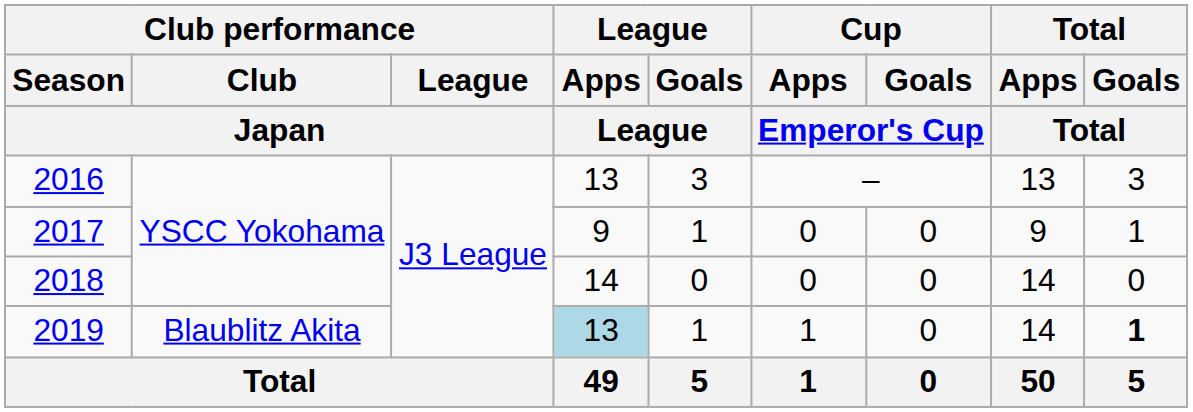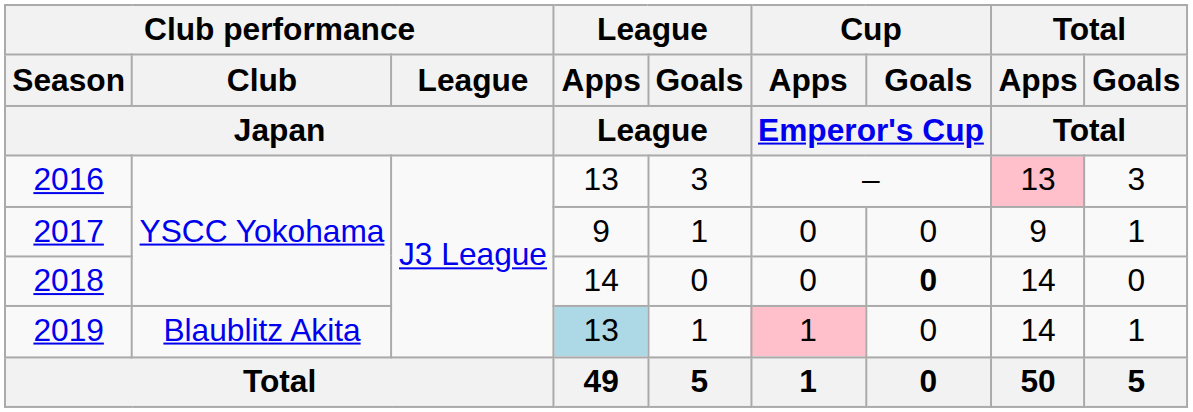(1038, 180) no background -> (1038, 180) pink background
(928, 280) normal -> (928, 280) bold
(808, 331) no background -> (808, 331) pink background
(1136, 331) bold -> (1136, 331) normal
